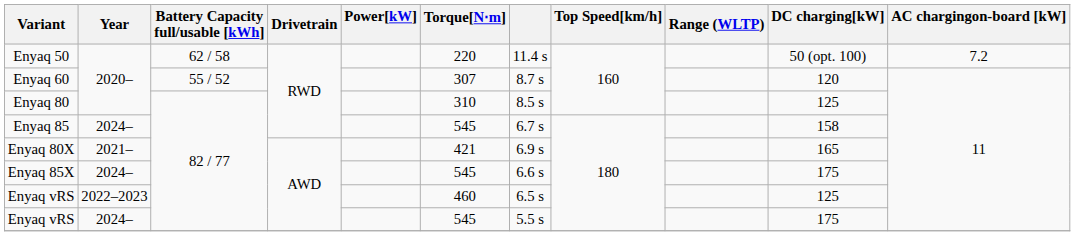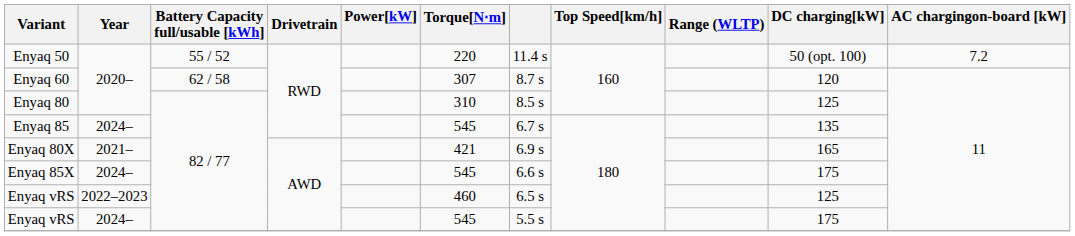(209, 56) 62 / 58 -> (209, 56) 55 / 52
(209, 79) 55 / 52 -> (209, 79) 62 / 58
(828, 126) 158 -> (828, 126) 135
